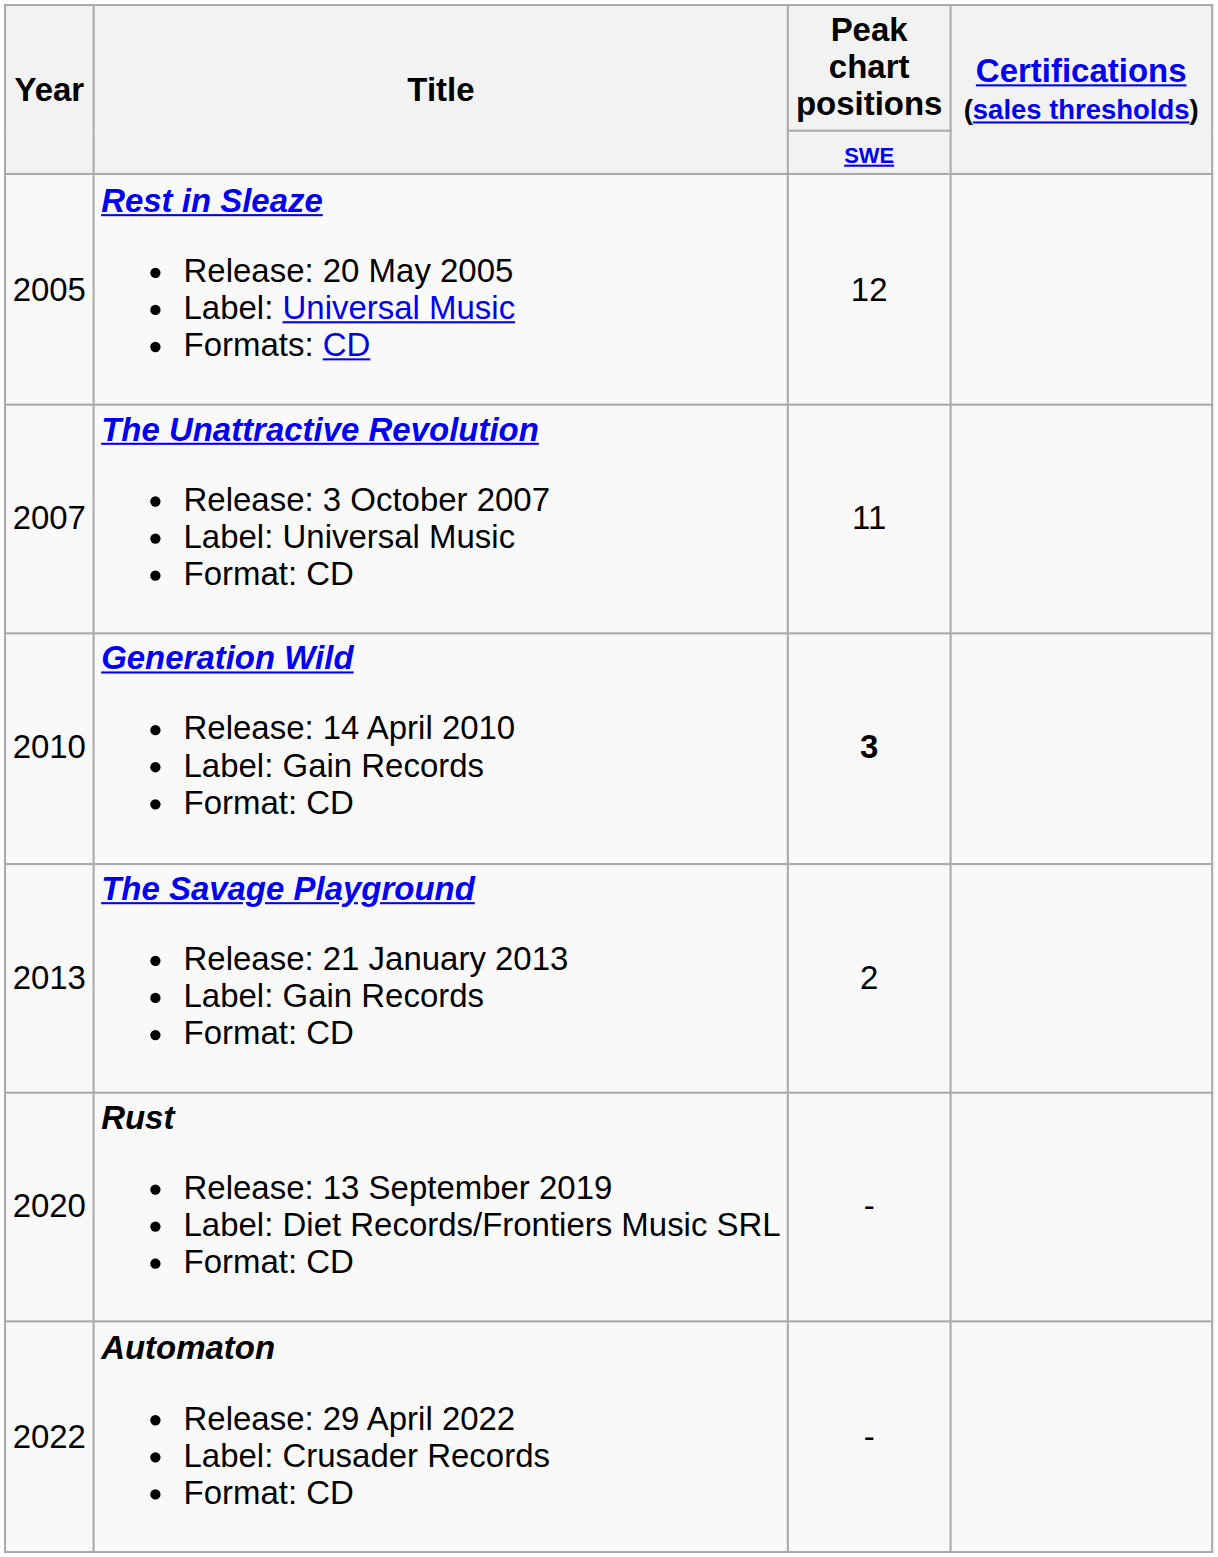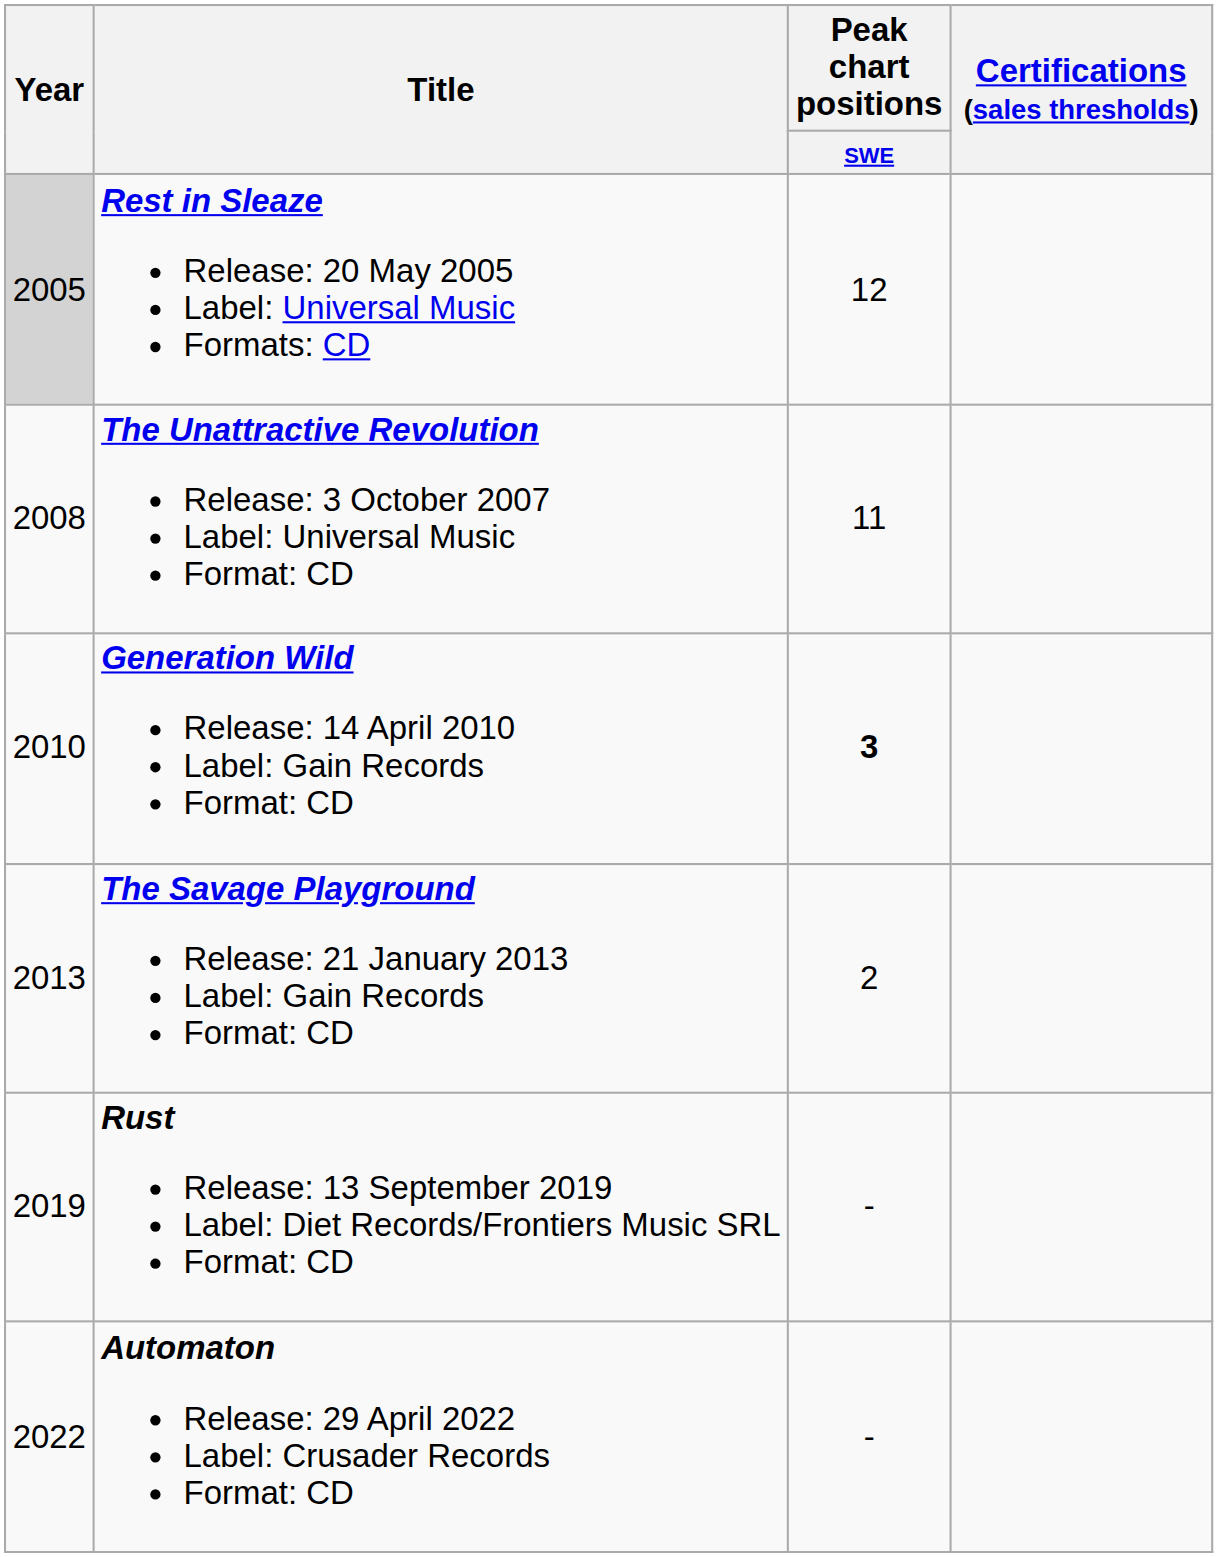(49, 289) no background -> (49, 289) lightgrey background
(49, 518) 2007 -> (49, 518) 2008
(49, 1206) 2020 -> (49, 1206) 2019
